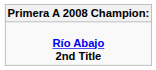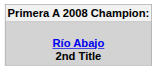(78, 50) no background -> (78, 50) lightgrey background
